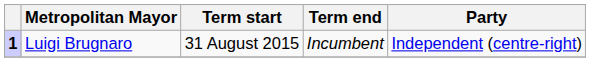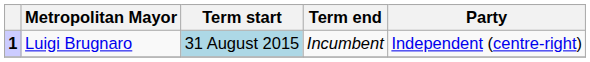(242, 43) no background -> (242, 43) lightblue background
